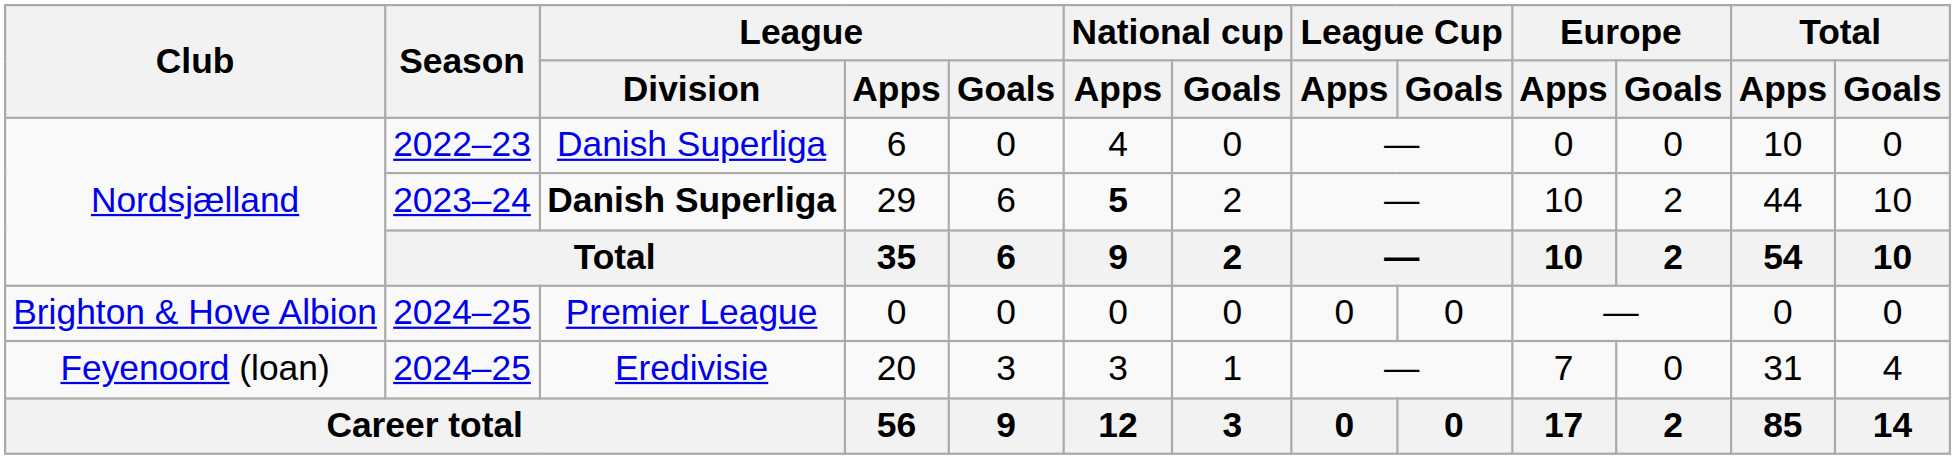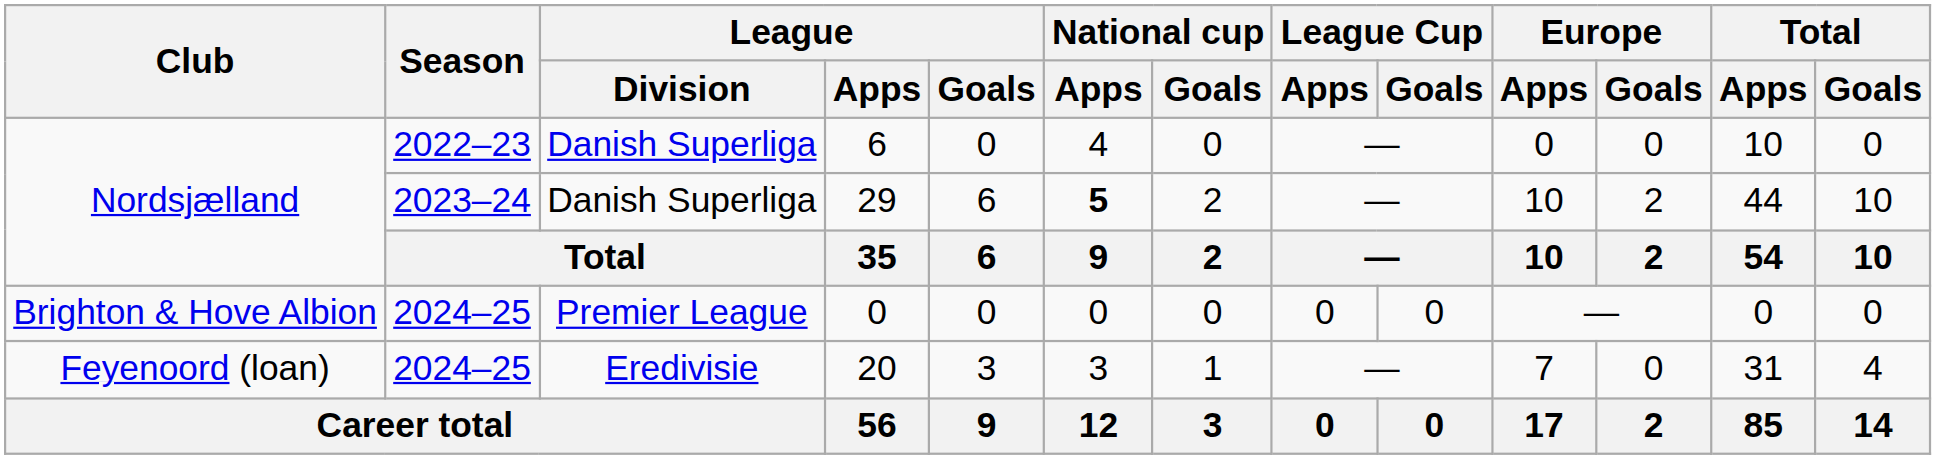(692, 200) bold -> (682, 200) normal
